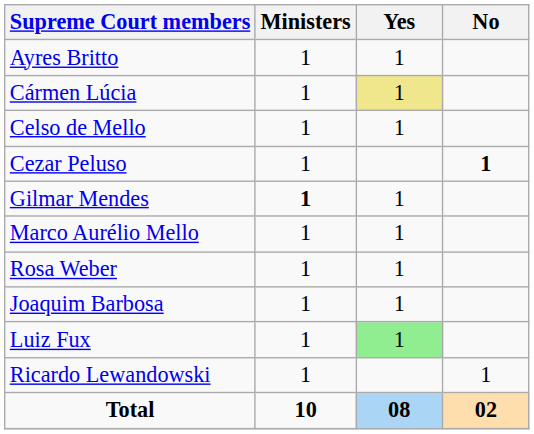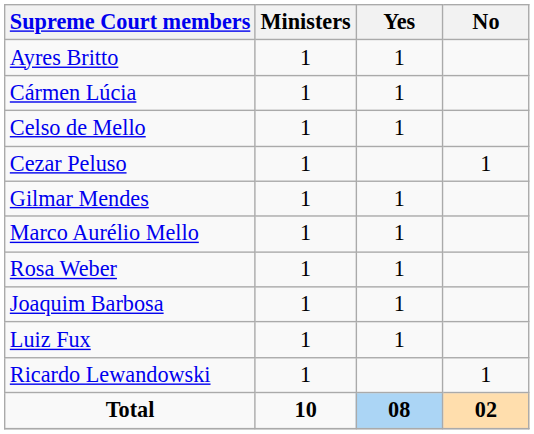(399, 92) khaki background -> (399, 92) no background
(486, 163) bold -> (486, 163) normal
(306, 198) bold -> (306, 198) normal
(399, 339) lightgreen background -> (399, 339) no background
